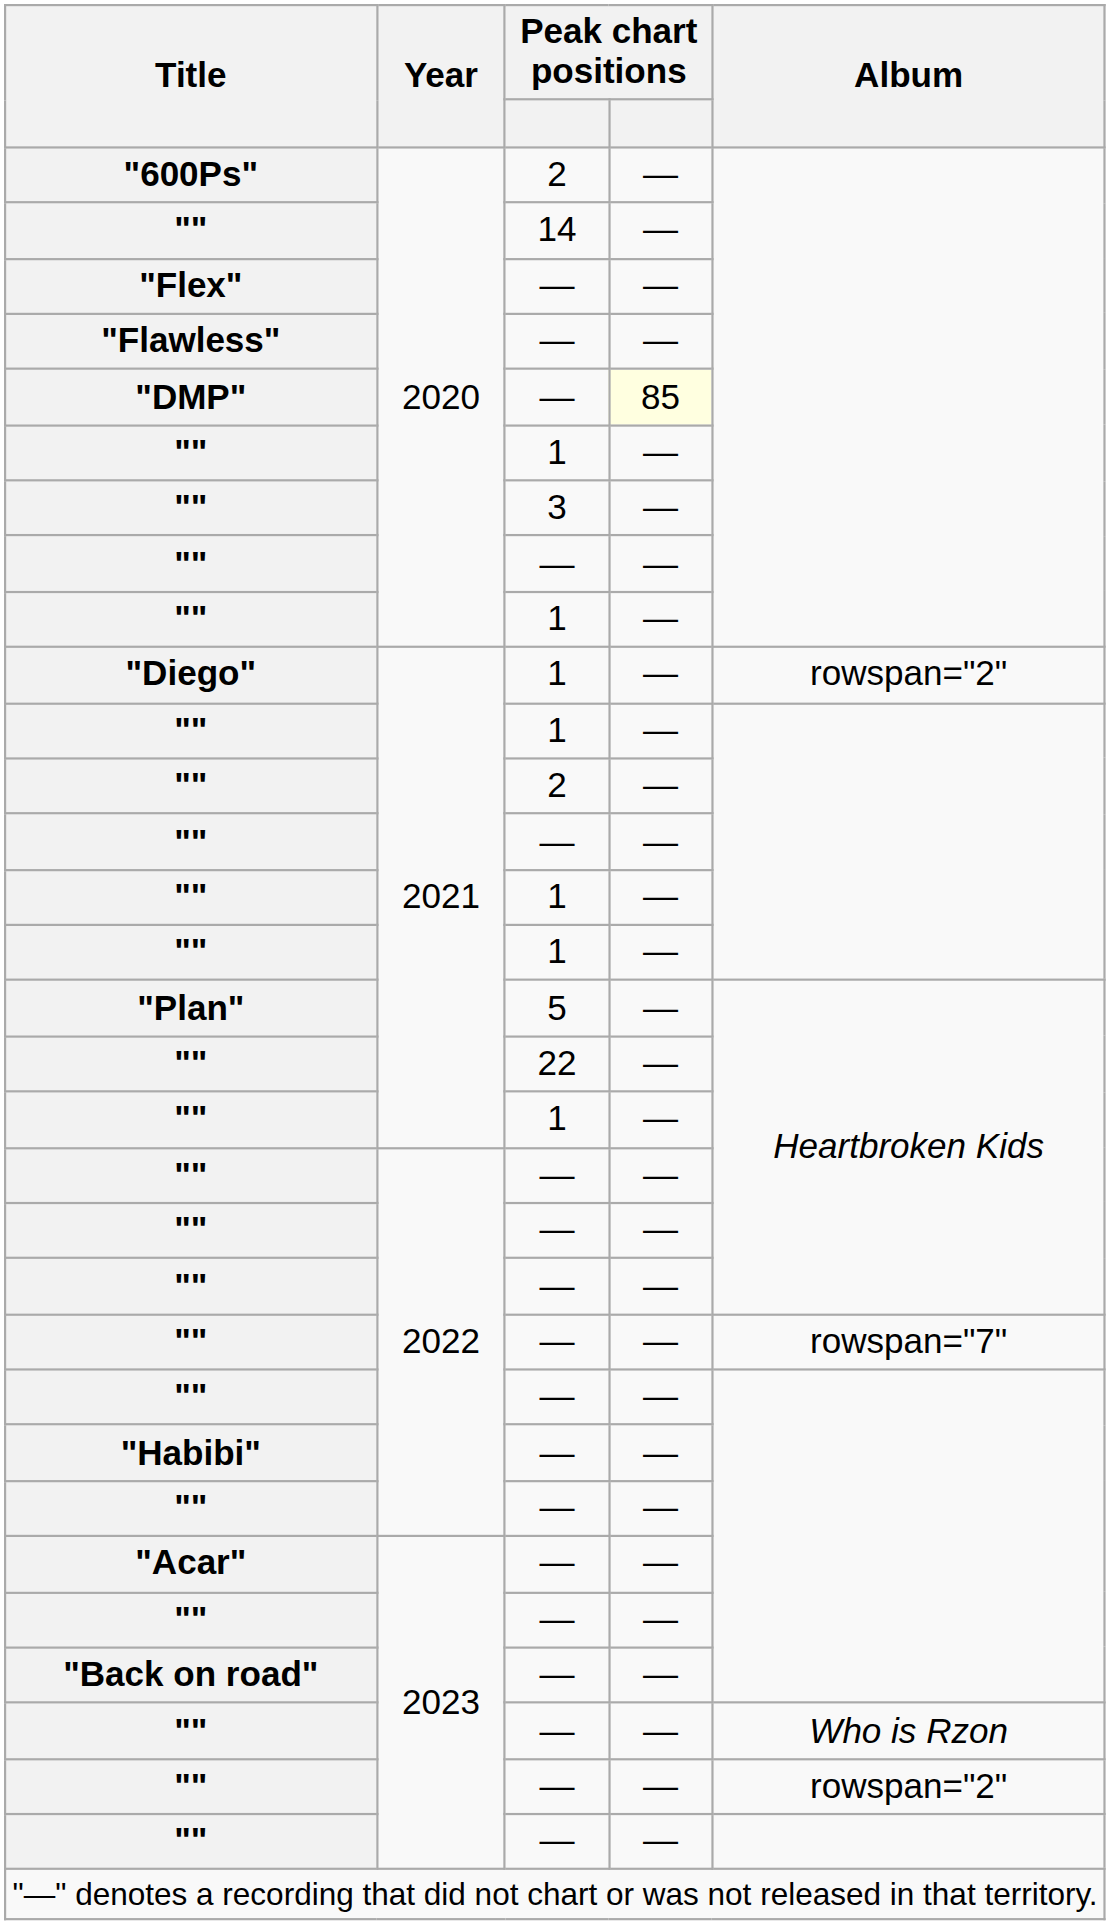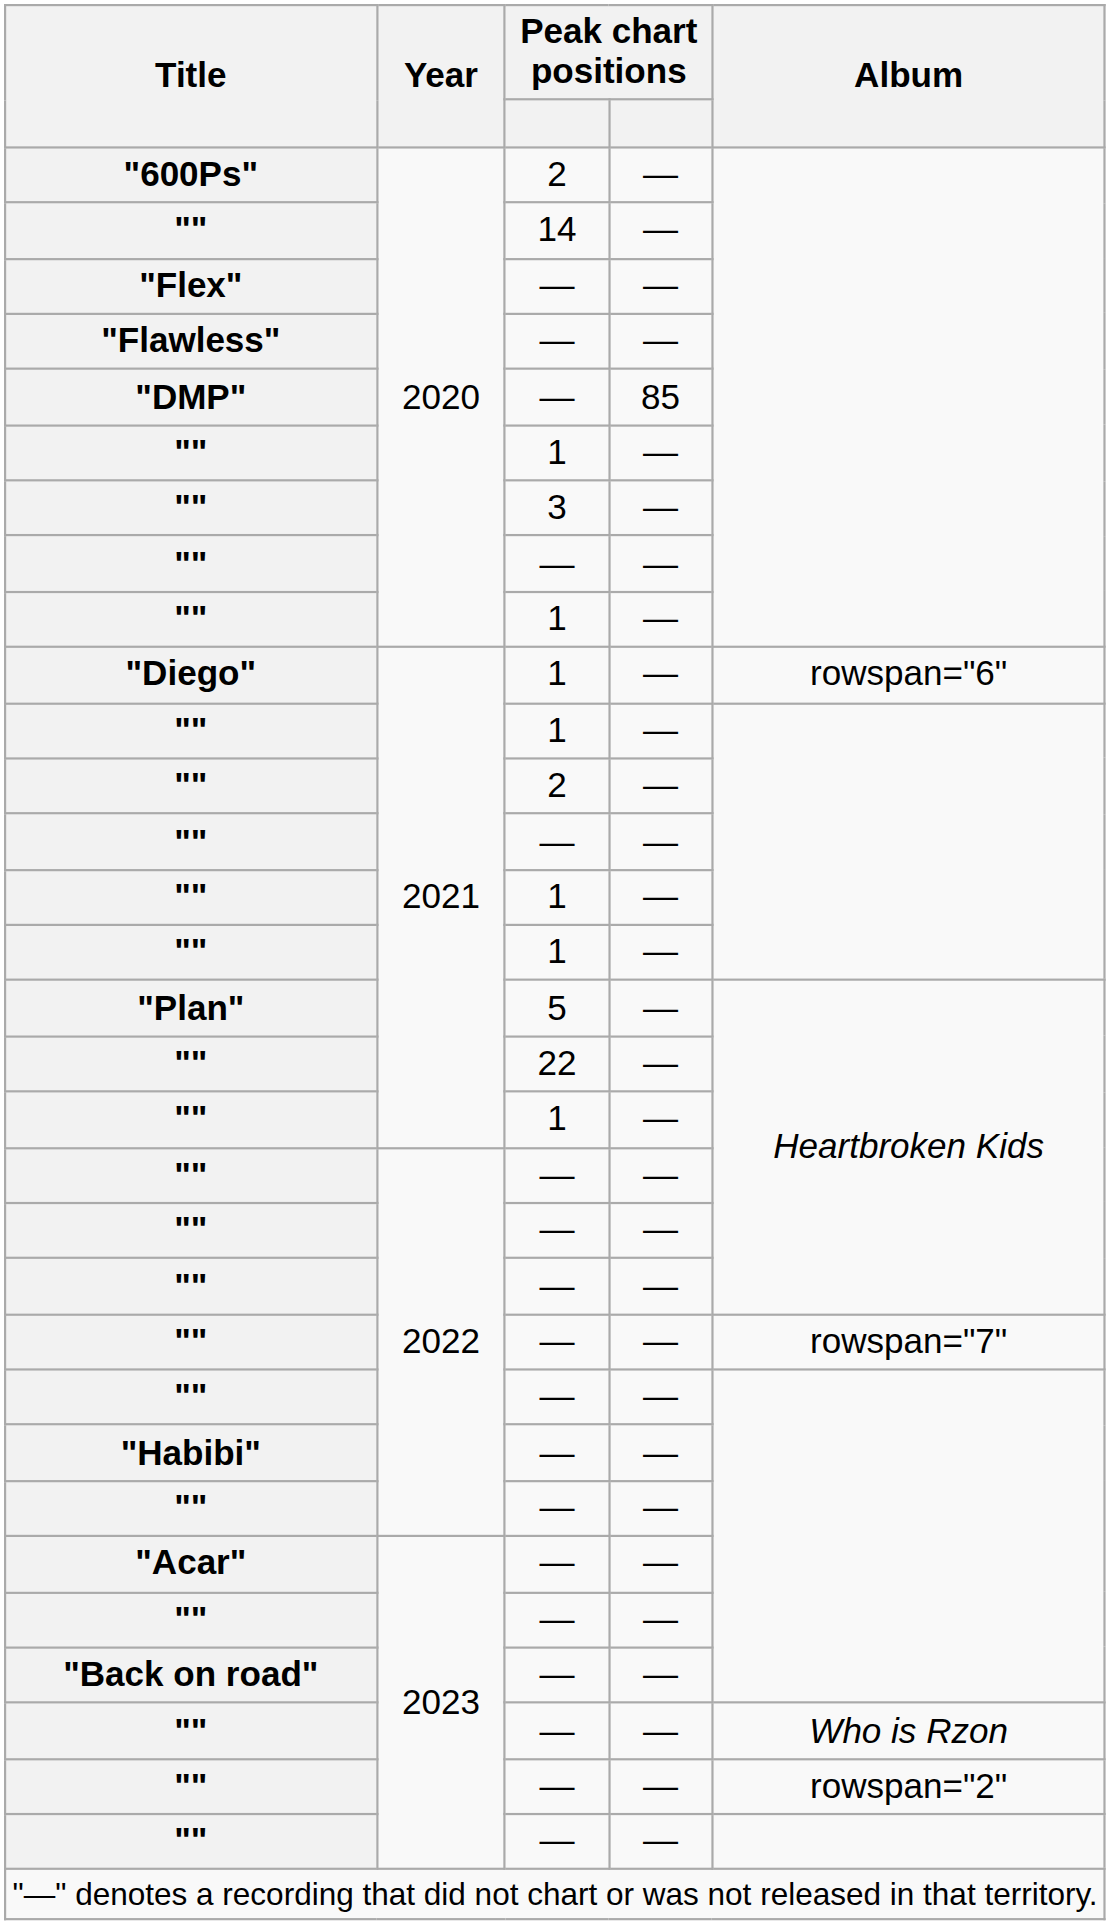(661, 396) lightyellow background -> (661, 396) no background
(909, 674) rowspan="2" -> (909, 674) rowspan="6"
